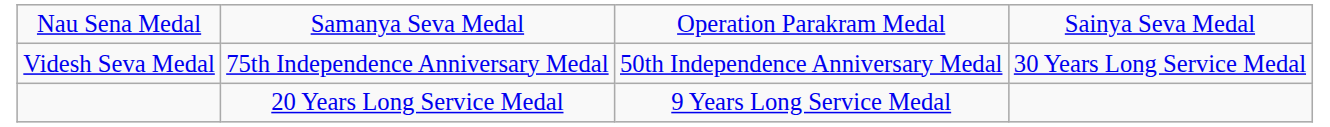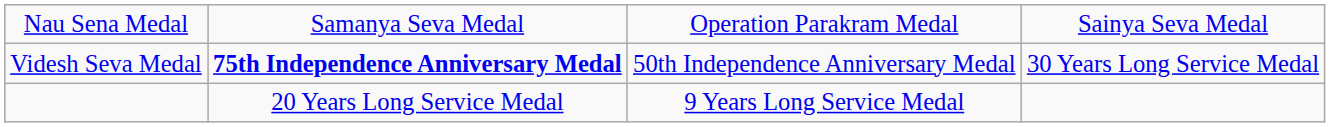(417, 63) normal -> (417, 63) bold
